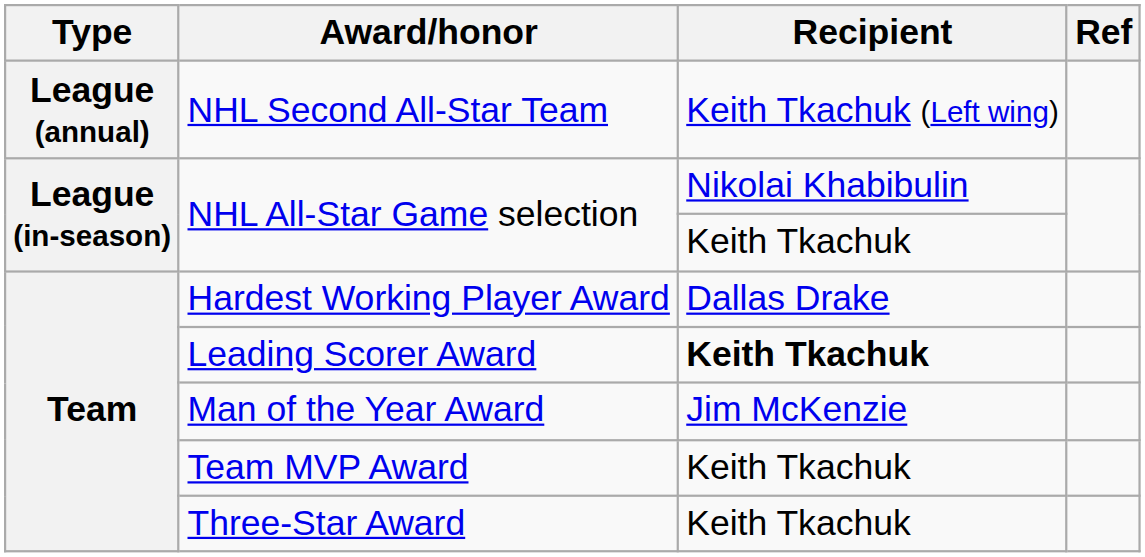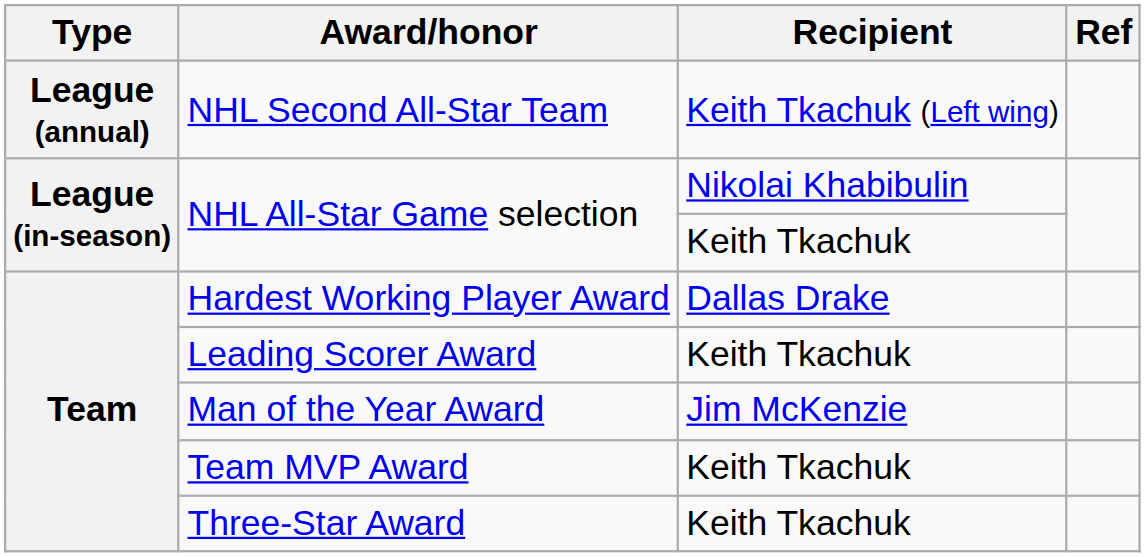(808, 354) bold -> (798, 354) normal
